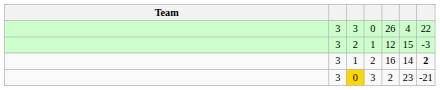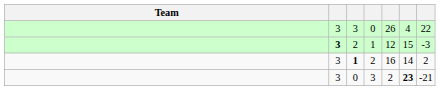(338, 45) normal -> (338, 45) bold
(355, 61) normal -> (355, 61) bold
(426, 61) bold -> (426, 61) normal
(355, 77) gold background -> (355, 77) no background
(408, 77) normal -> (408, 77) bold
